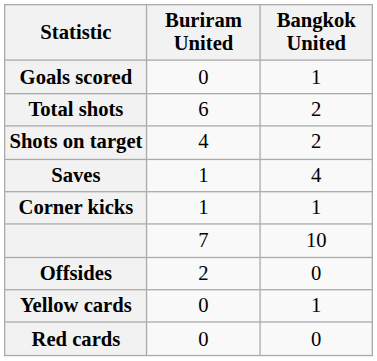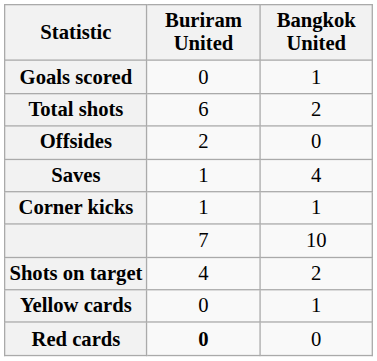rows swapped: (76, 142) <-> (76, 273)
(204, 338) normal -> (204, 338) bold
